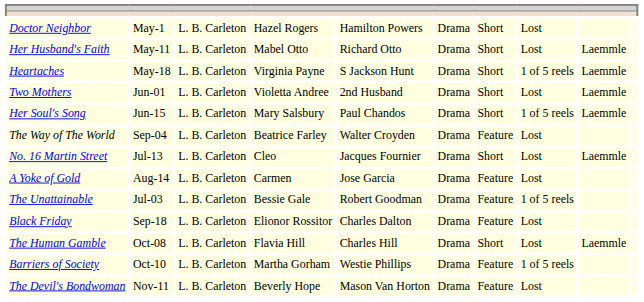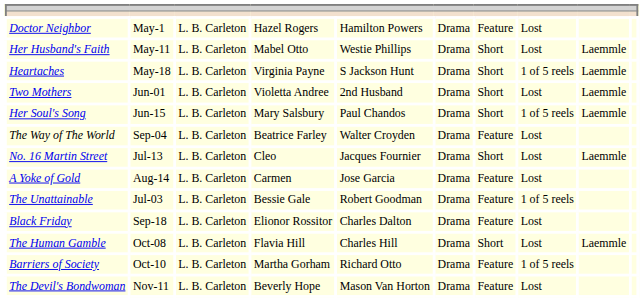(490, 28) Short -> (495, 28) Feature
(371, 49) Richard Otto -> (375, 49) Westie Phillips
(375, 264) Westie Phillips -> (371, 264) Richard Otto
